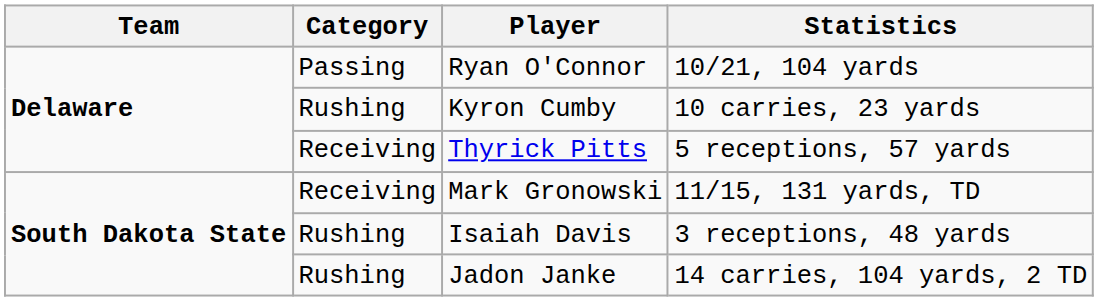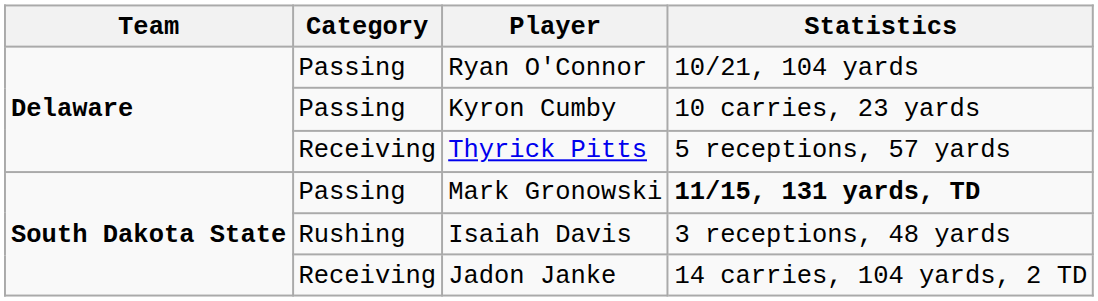(352, 109) Rushing -> (352, 109) Passing
(367, 192) Receiving -> (352, 192) Passing
(827, 192) normal -> (827, 192) bold
(352, 275) Rushing -> (367, 275) Receiving
